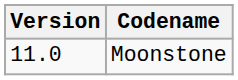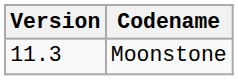(36, 56) 11.0 -> (36, 56) 11.3
